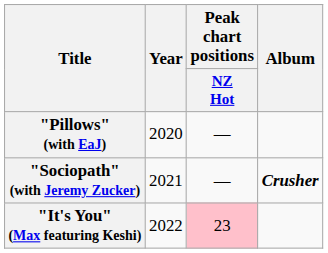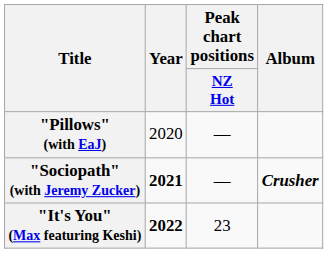(166, 180) normal -> (166, 180) bold
(166, 225) normal -> (166, 225) bold
(222, 225) pink background -> (222, 225) no background
